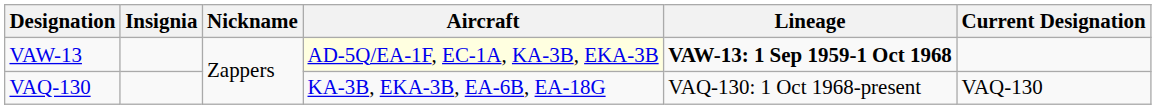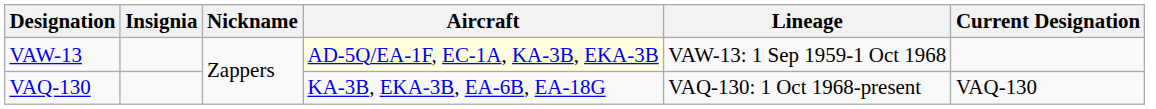(810, 54) bold -> (807, 54) normal
